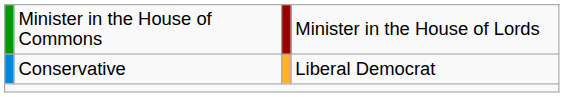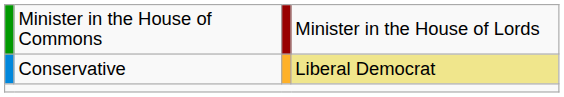(365, 68) no background -> (365, 68) khaki background
